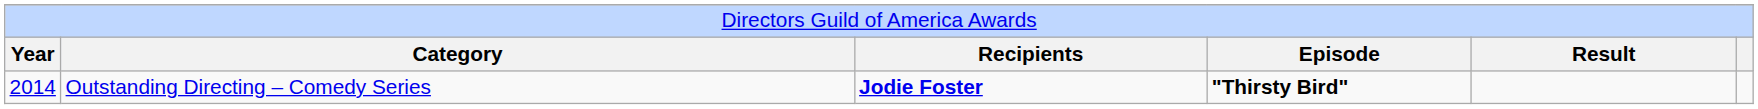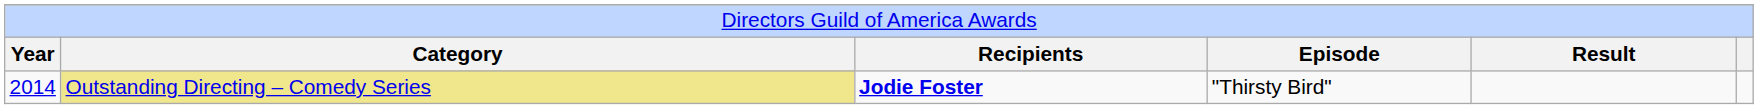(248, 86) no background -> (248, 86) khaki background
(1280, 86) bold -> (1272, 86) normal
